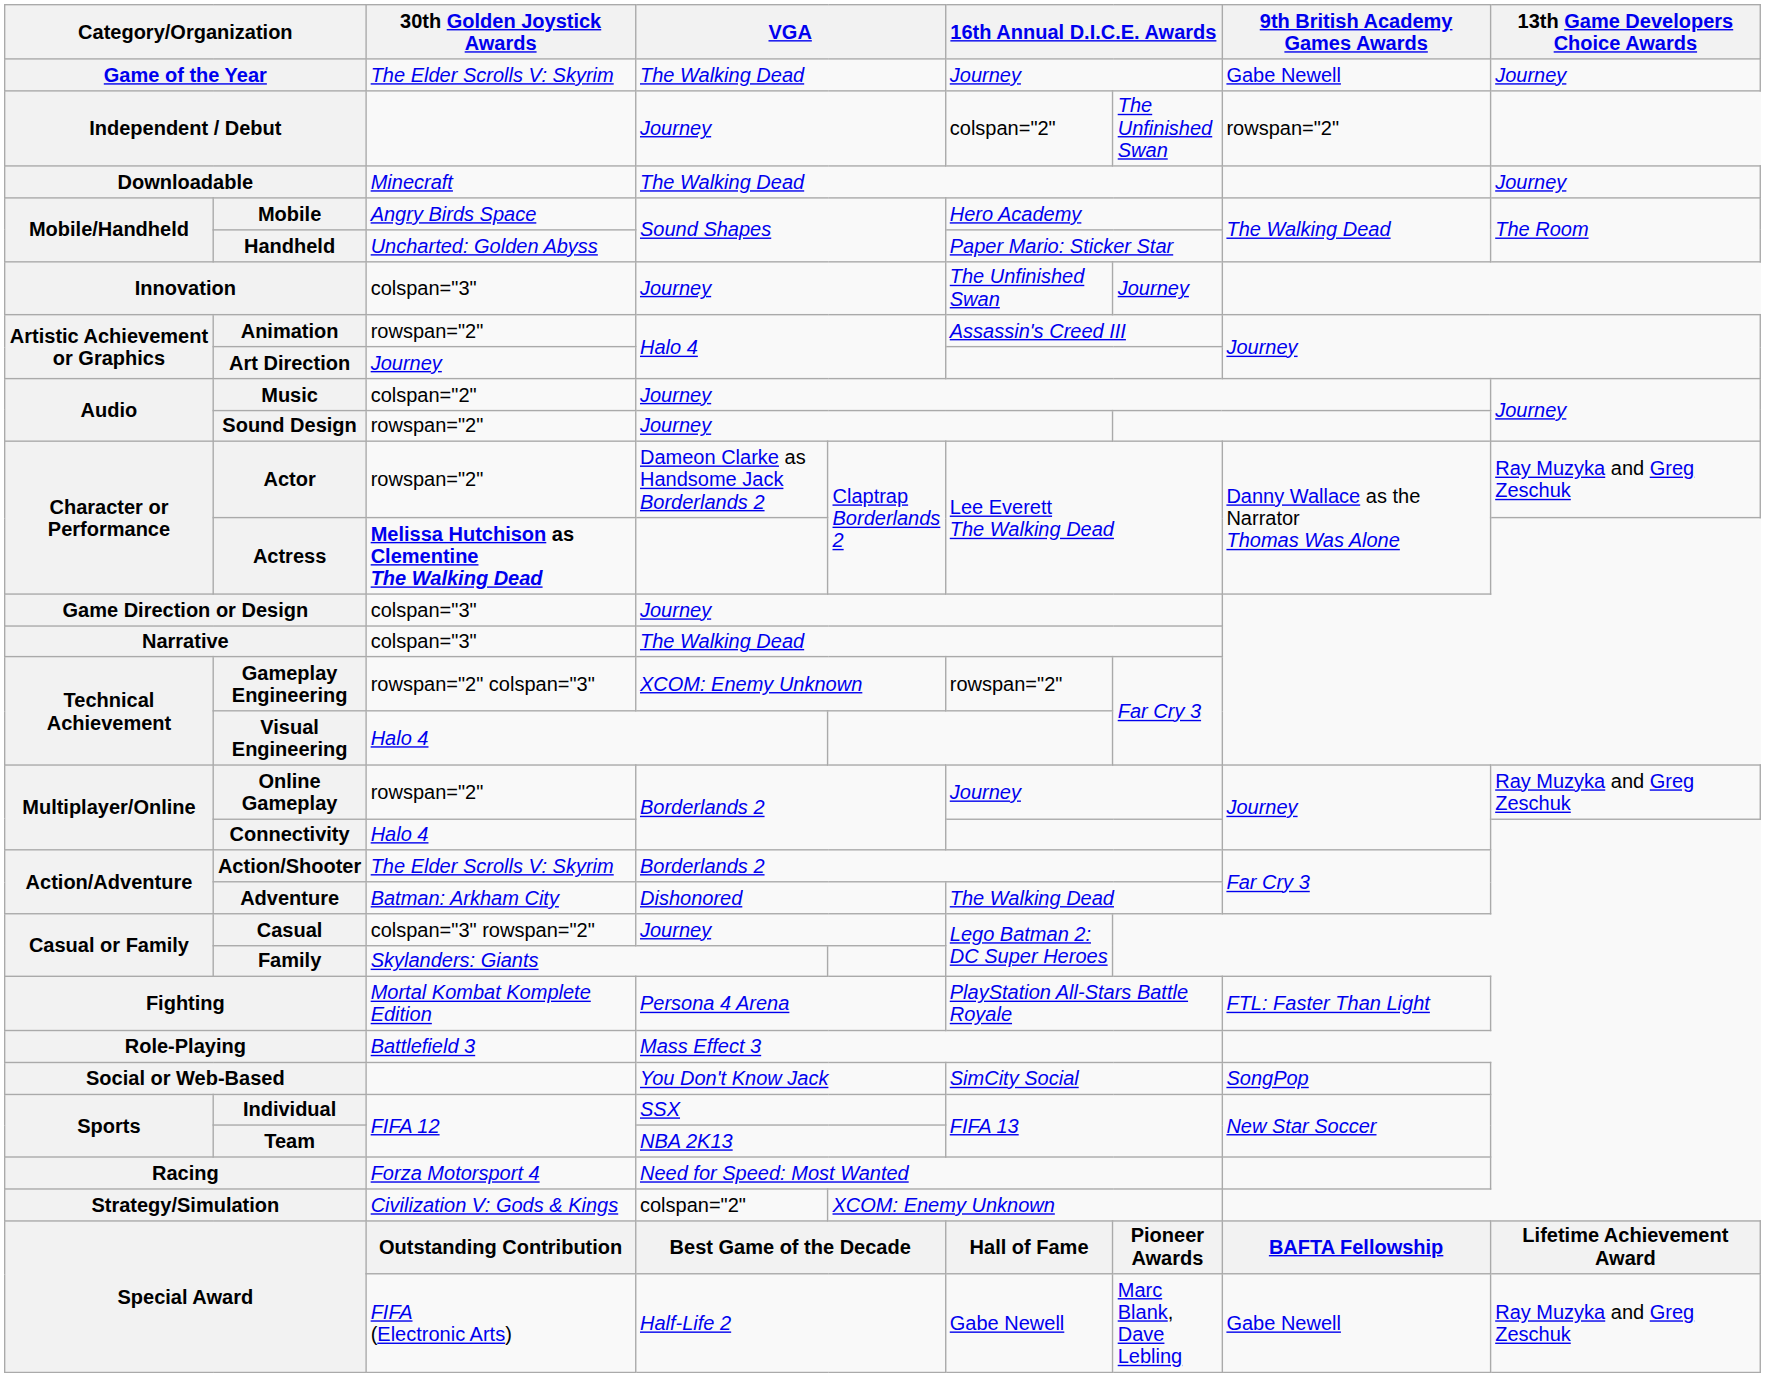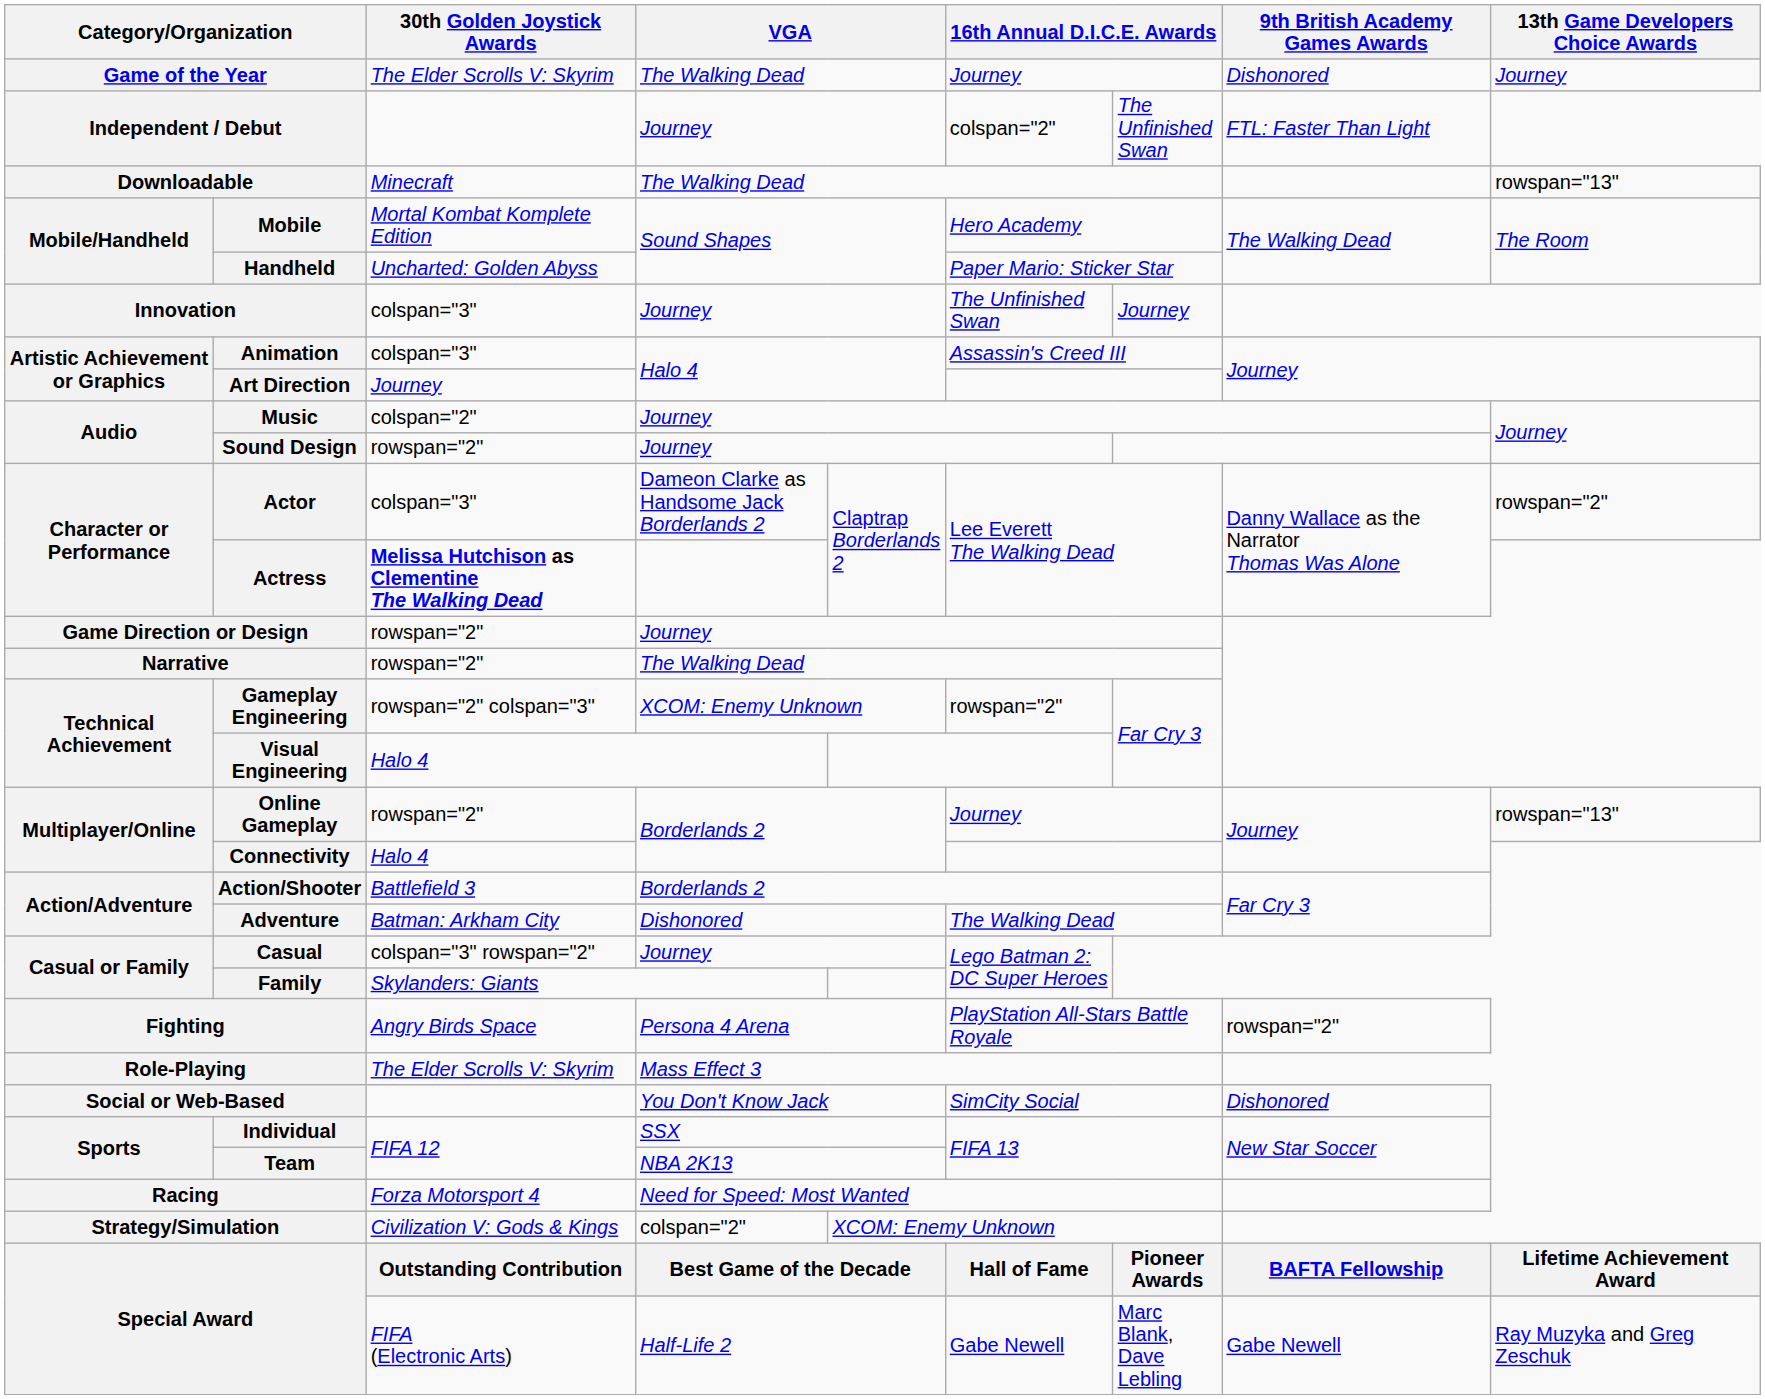(1284, 74) Gabe Newell -> (1278, 74) Dishonored
(1283, 128) rowspan="2" -> (1328, 128) FTL: Faster Than Light
(1531, 182) Journey -> (1557, 182) rowspan="13"
(453, 214) Angry Birds Space -> (481, 225) Mortal Kombat Komplete Edition
(427, 331) rowspan="2" -> (424, 353) colspan="3"
(427, 480) rowspan="2" -> (424, 502) colspan="3"
(1595, 480) Ray Muzyka and Greg Zeschuk -> (1552, 502) rowspan="2"
(424, 610) colspan="3" -> (427, 632) rowspan="2"
(424, 641) colspan="3" -> (427, 663) rowspan="2"
(1595, 792) Ray Muzyka and Greg Zeschuk -> (1557, 814) rowspan="13"
(492, 866) The Elder Scrolls V: Skyrim -> (423, 888) Battlefield 3
(481, 1004) Mortal Kombat Komplete Edition -> (453, 1026) Angry Birds Space
(1328, 1004) FTL: Faster Than Light -> (1283, 1026) rowspan="2"
(423, 1046) Battlefield 3 -> (492, 1069) The Elder Scrolls V: Skyrim
(1268, 1078) SongPop -> (1278, 1100) Dishonored
